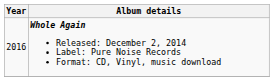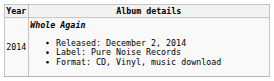(16, 47) 2016 -> (16, 47) 2014
